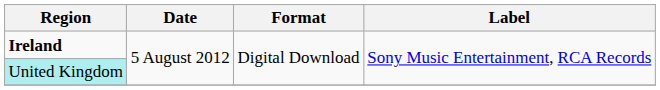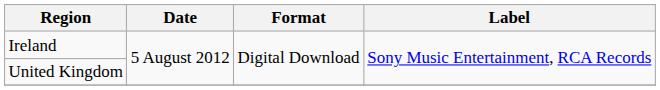(35, 44) bold -> (32, 44) normal
(66, 71) paleturquoise background -> (66, 71) no background
